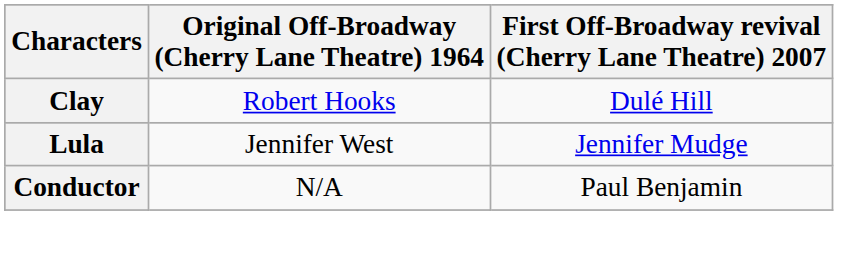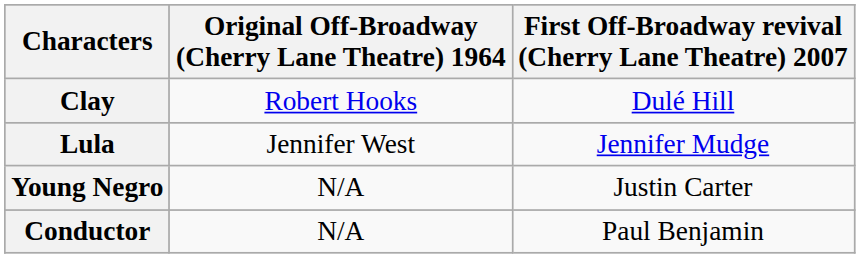+ row: (87, 187)
